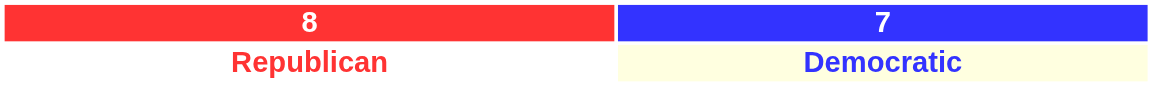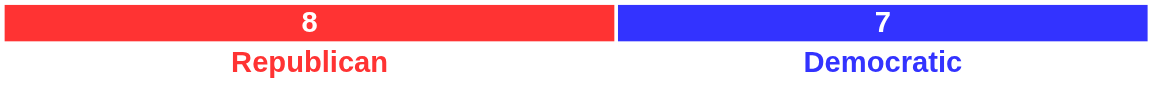(883, 62) lightyellow background -> (883, 62) no background
